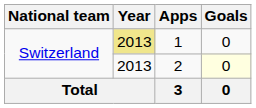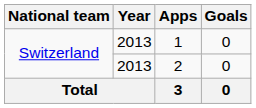(134, 41) khaki background -> (134, 41) no background
(226, 66) lightyellow background -> (226, 66) no background
